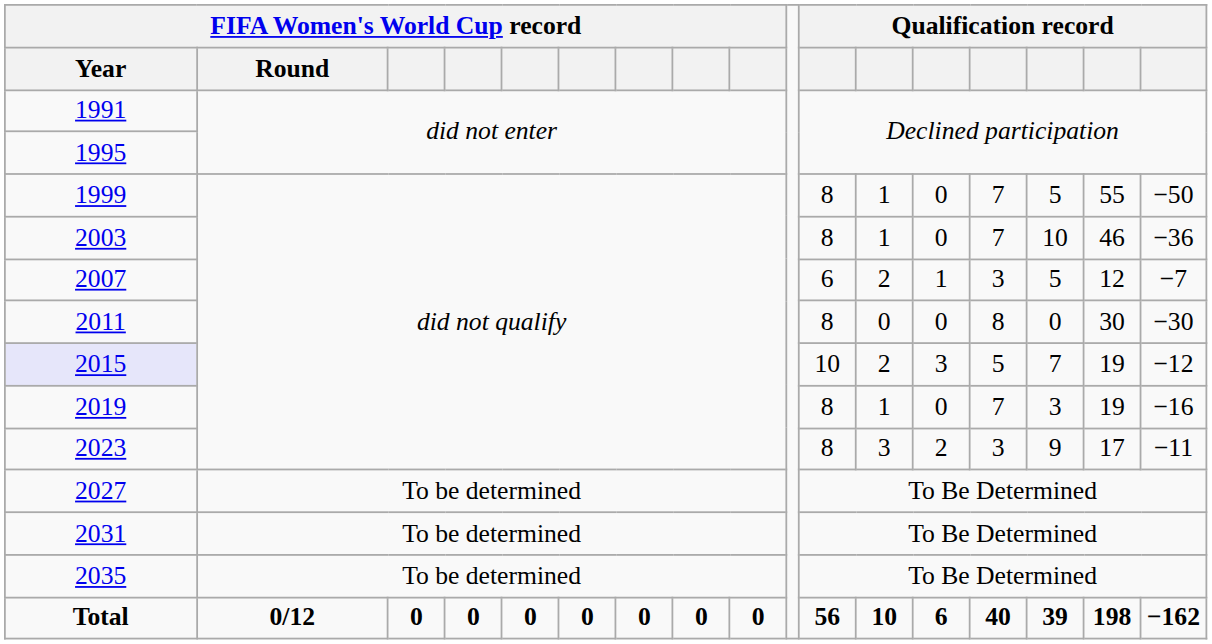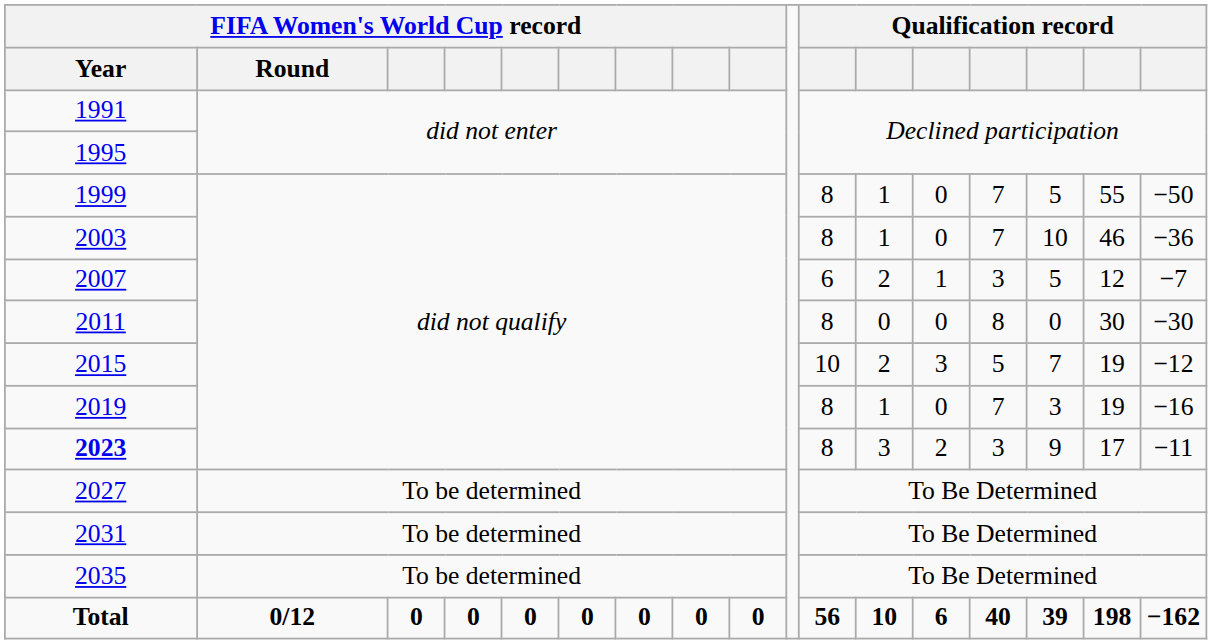(101, 364) lavender background -> (101, 364) no background
(101, 448) normal -> (101, 448) bold
